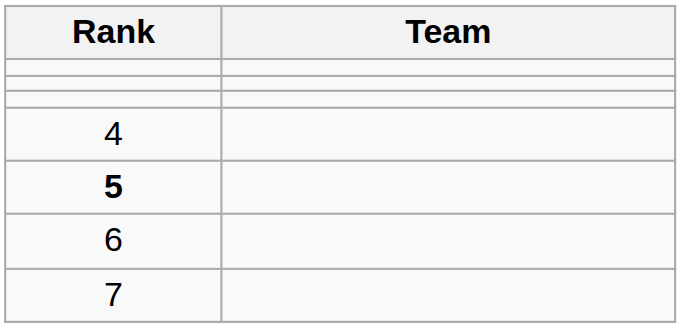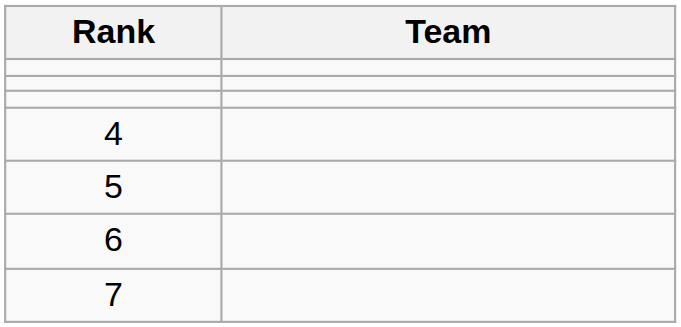(114, 186) bold -> (114, 186) normal
